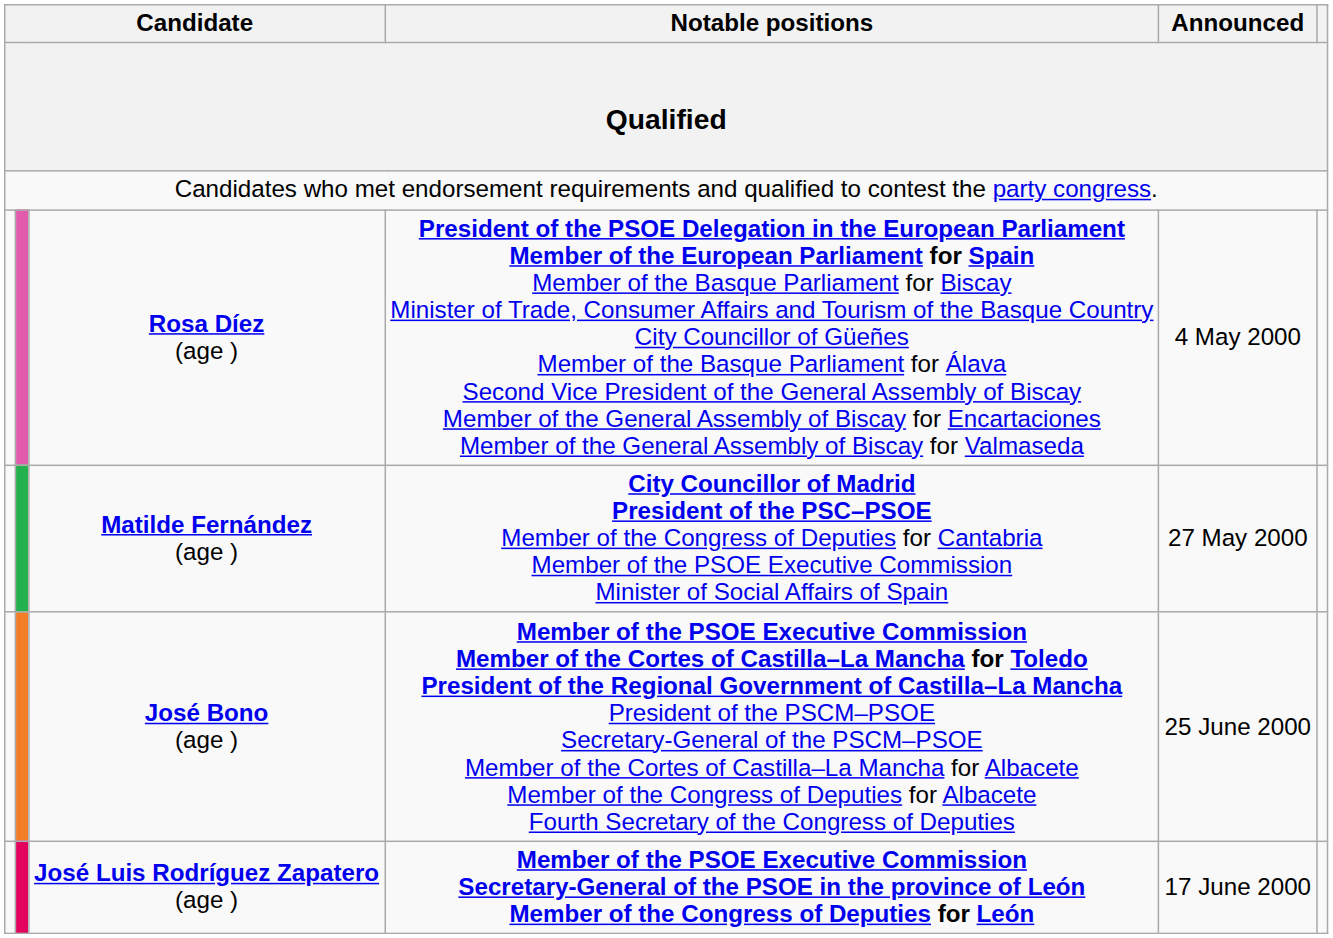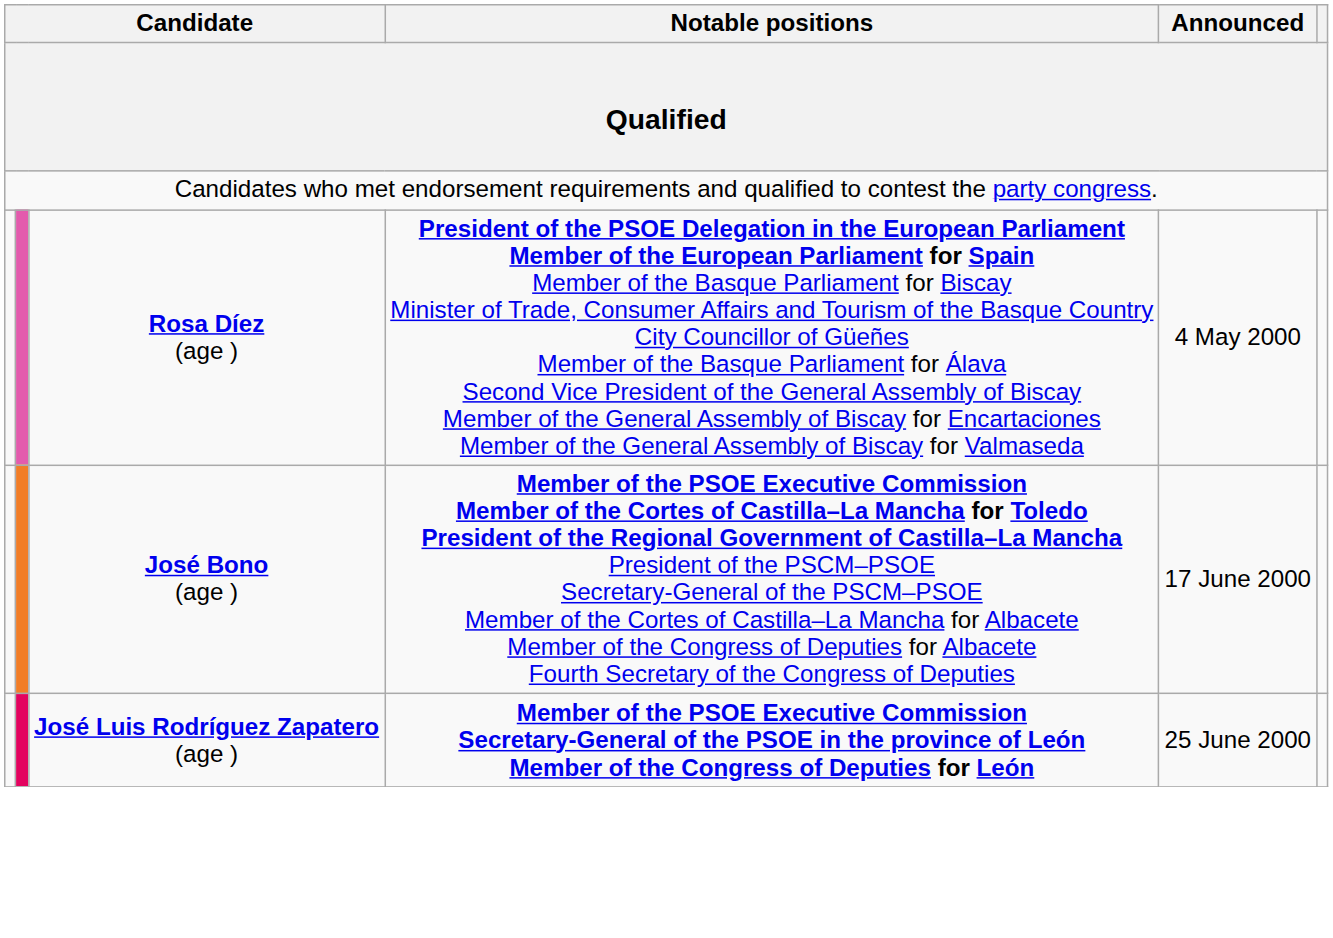- row: (207, 538)
(1238, 726) 25 June 2000 -> (1238, 579) 17 June 2000
(1238, 886) 17 June 2000 -> (1238, 739) 25 June 2000
